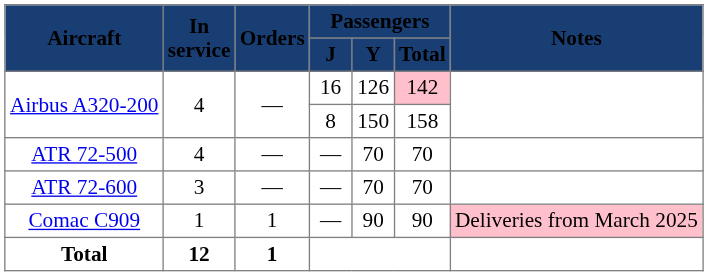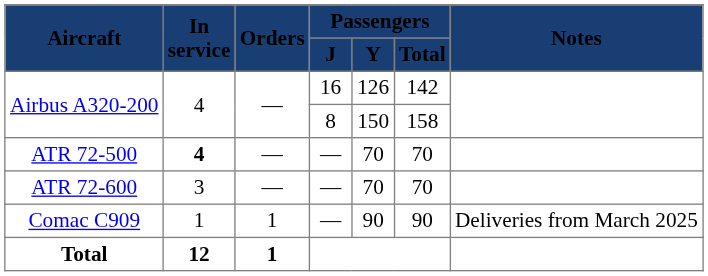(422, 87) pink background -> (422, 87) no background
(199, 154) normal -> (199, 154) bold
(576, 220) pink background -> (576, 220) no background
